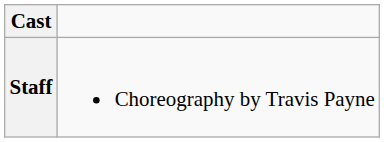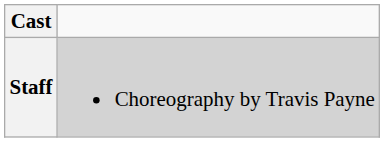(219, 99) no background -> (219, 99) lightgrey background
